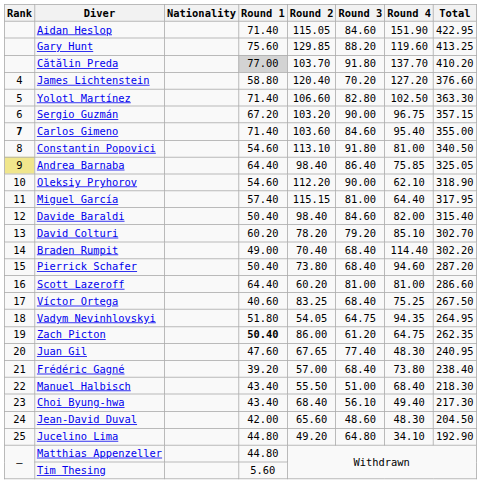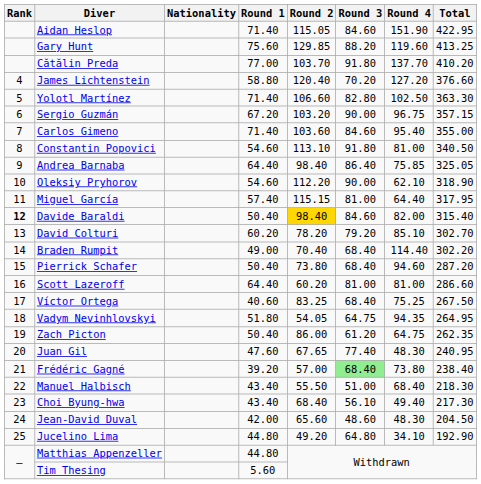(263, 64) lightgrey background -> (263, 64) no background
(19, 132) bold -> (19, 132) normal
(19, 165) khaki background -> (19, 165) no background
(19, 216) normal -> (19, 216) bold
(312, 216) no background -> (312, 216) gold background
(263, 335) bold -> (263, 335) normal
(360, 369) no background -> (360, 369) lightgreen background
